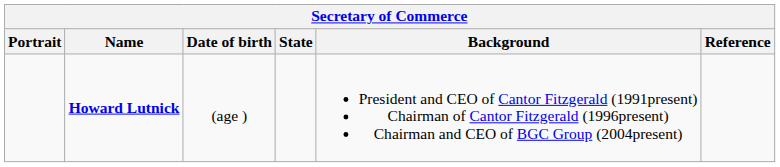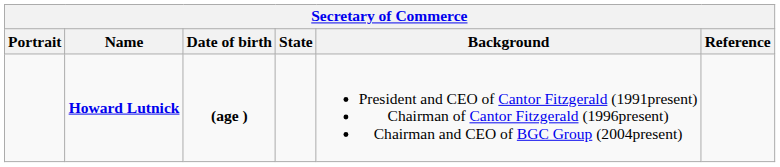(229, 116) normal -> (229, 116) bold
